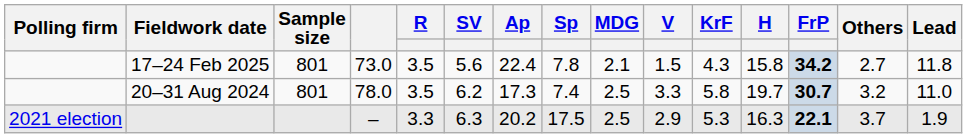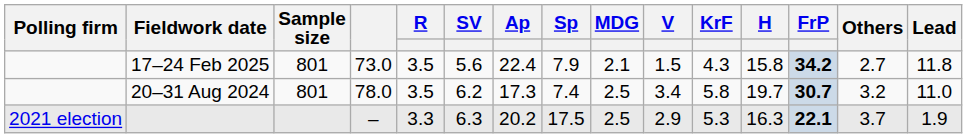(566, 65) 7.8 -> (566, 65) 7.9
(668, 92) 3.3 -> (668, 92) 3.4
